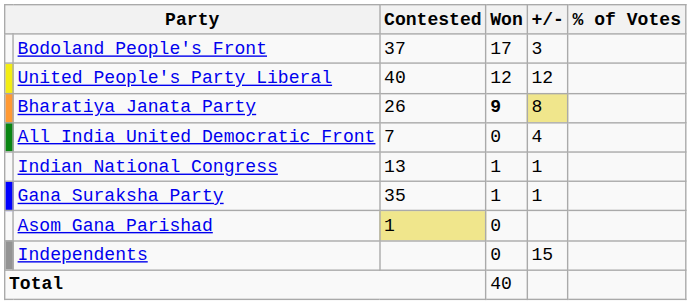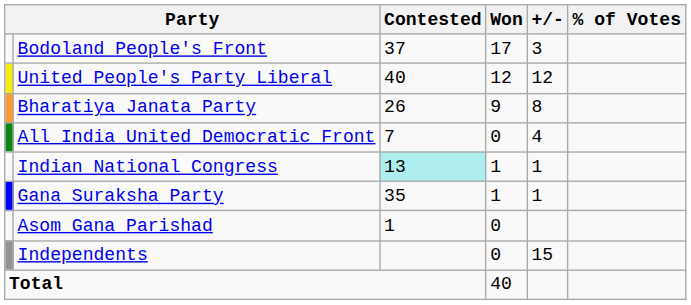(496, 108) bold -> (496, 108) normal
(537, 108) khaki background -> (537, 108) no background
(395, 167) no background -> (395, 167) paleturquoise background
(389, 226) khaki background -> (389, 226) no background
